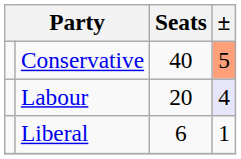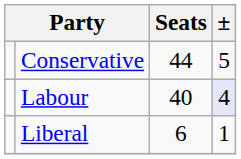(181, 60) 40 -> (181, 60) 44
(224, 60) lightsalmon background -> (224, 60) no background
(181, 97) 20 -> (181, 97) 40
